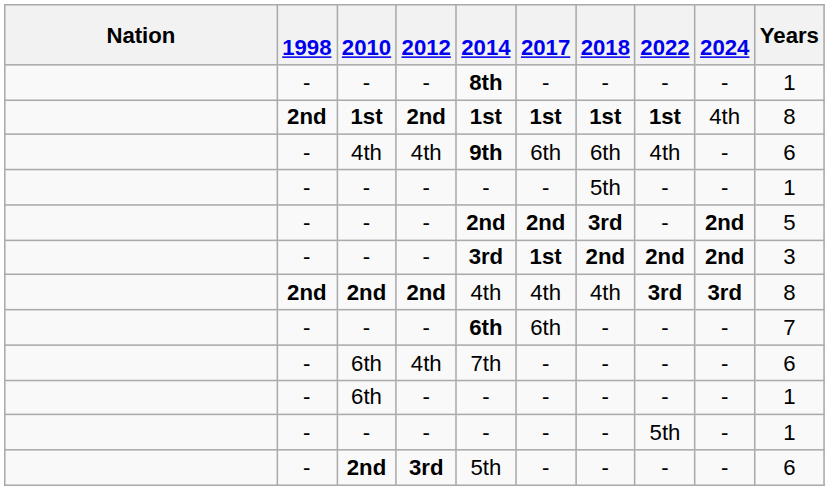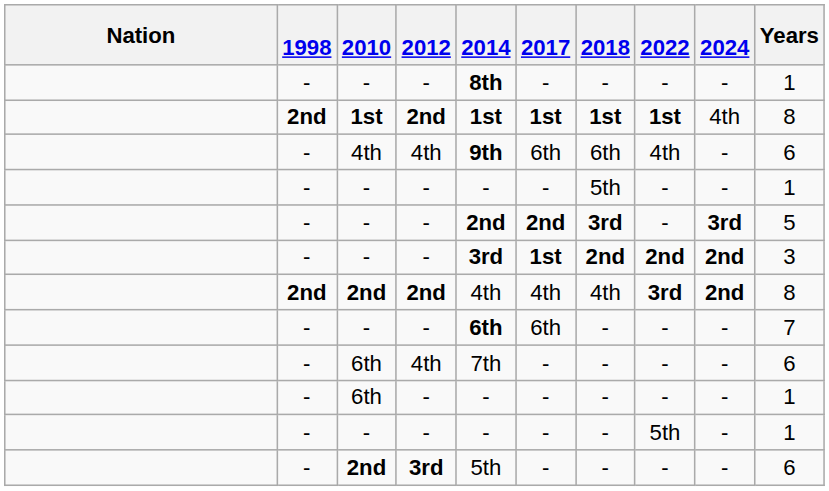(725, 222) 2nd -> (725, 222) 3rd
(725, 293) 3rd -> (725, 293) 2nd
